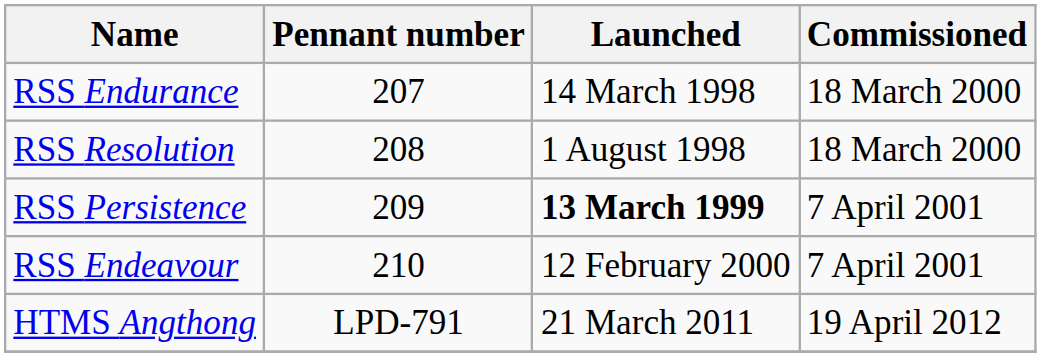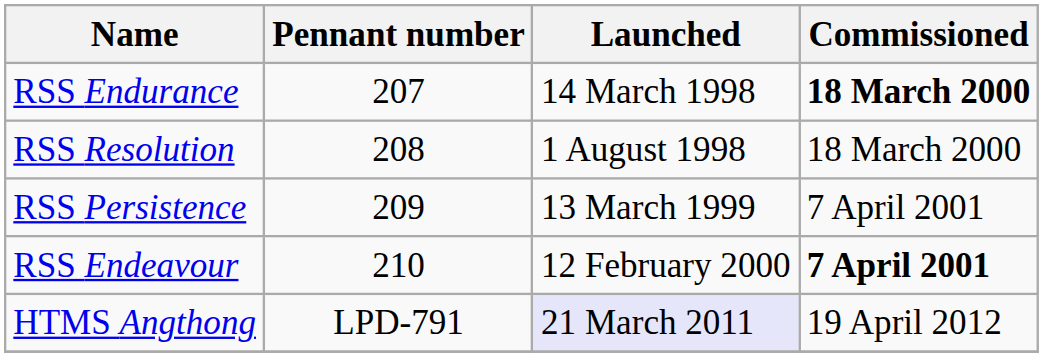(914, 91) normal -> (919, 91) bold
(653, 207) bold -> (648, 207) normal
(896, 265) normal -> (898, 265) bold
(648, 323) no background -> (648, 323) lavender background
